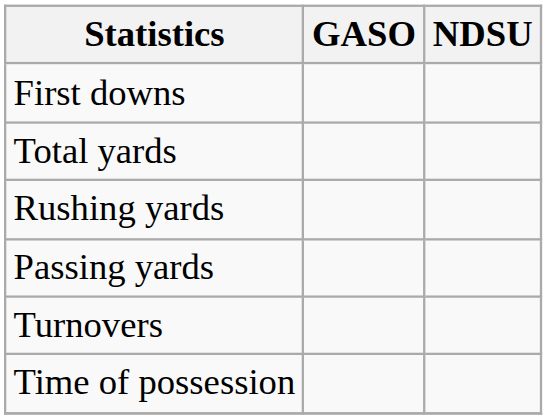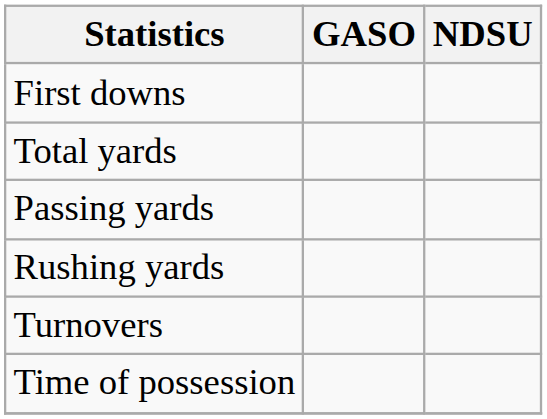rows swapped: (119, 208) <-> (114, 266)
